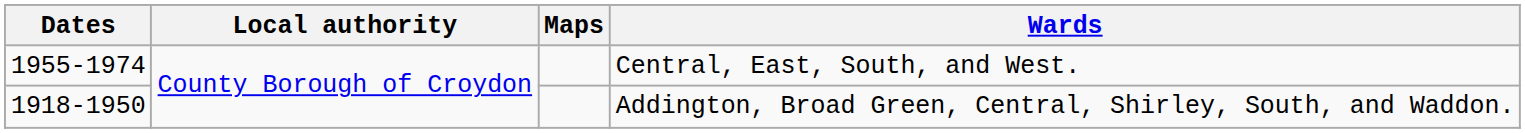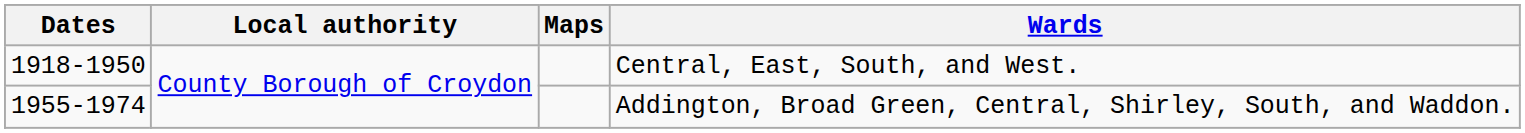(78, 66) 1955-1974 -> (78, 66) 1918-1950
(78, 107) 1918-1950 -> (78, 107) 1955-1974
